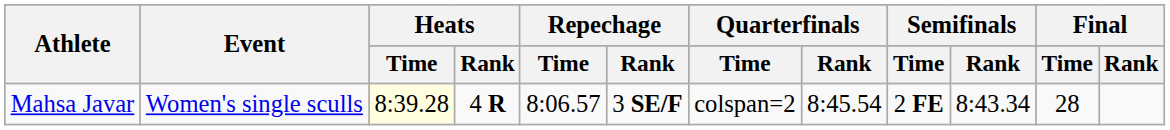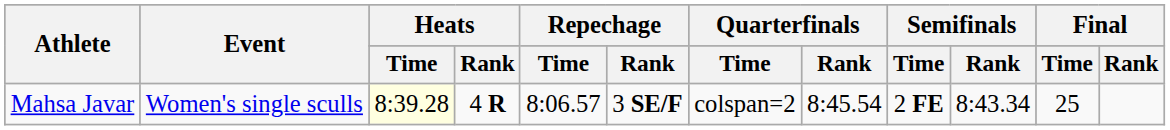(1067, 104) 28 -> (1067, 104) 25
